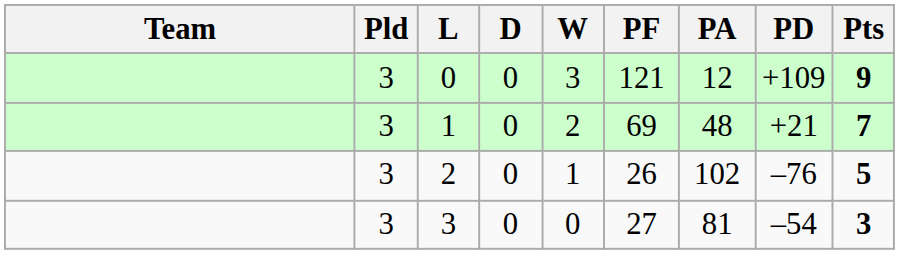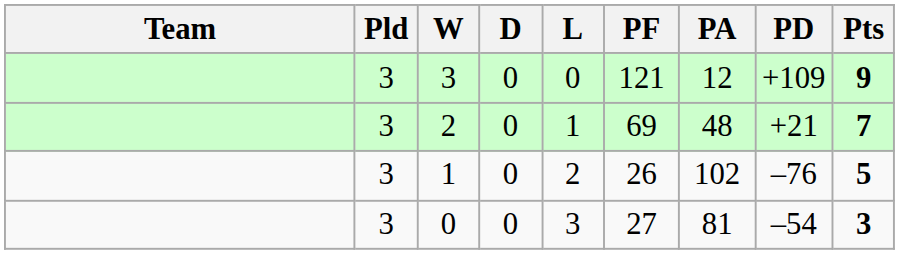columns swapped: (573, 28) <-> (448, 28)
